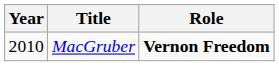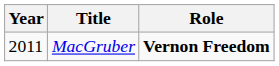(26, 46) 2010 -> (26, 46) 2011
